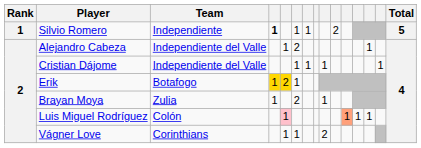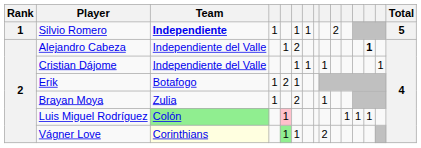(187, 31) normal -> (190, 31) bold
(274, 31) bold -> (274, 31) normal
(369, 48) normal -> (369, 48) bold
(274, 83) gold background -> (274, 83) no background
(286, 83) gold background -> (286, 83) no background
(167, 117) no background -> (167, 117) lightgreen background
(347, 117) lightsalmon background -> (347, 117) no background
(180, 134) no background -> (180, 134) lightyellow background
(286, 134) no background -> (286, 134) lightgreen background
